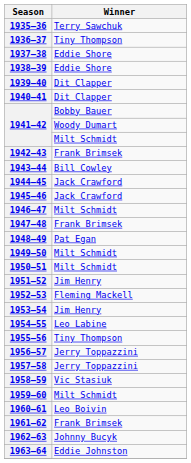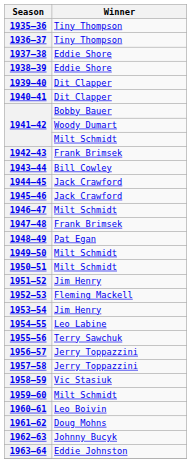(88, 26) Terry Sawchuk -> (88, 26) Tiny Thompson
(88, 338) Tiny Thompson -> (88, 338) Terry Sawchuk
(88, 423) Frank Brimsek -> (80, 423) Doug Mohns
